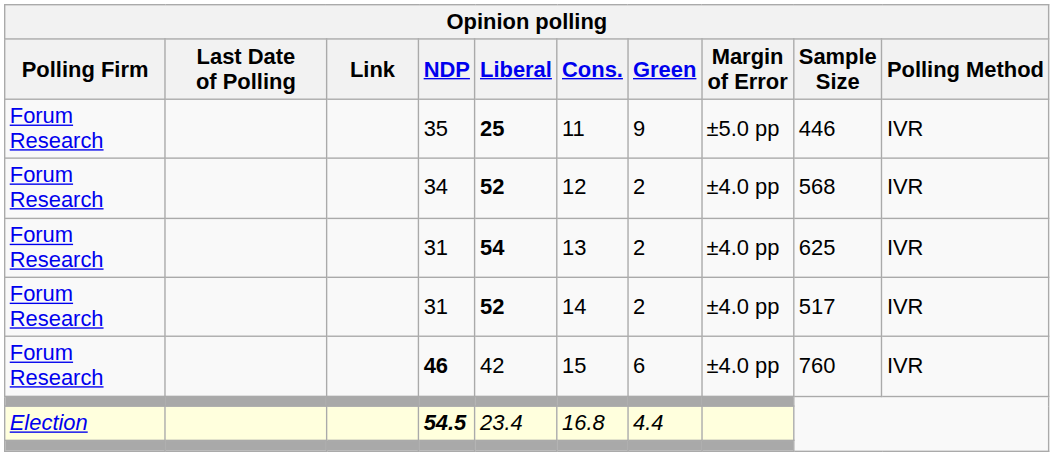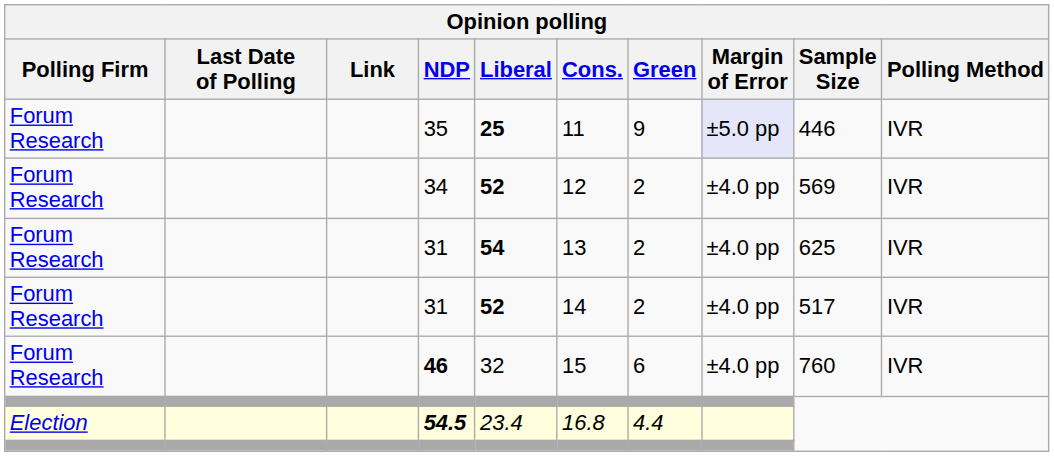(743, 128) no background -> (743, 128) lavender background
(817, 187) 568 -> (817, 187) 569
(492, 366) 42 -> (492, 366) 32
